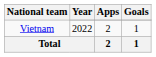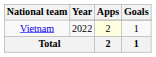(108, 28) no background -> (108, 28) lightyellow background
